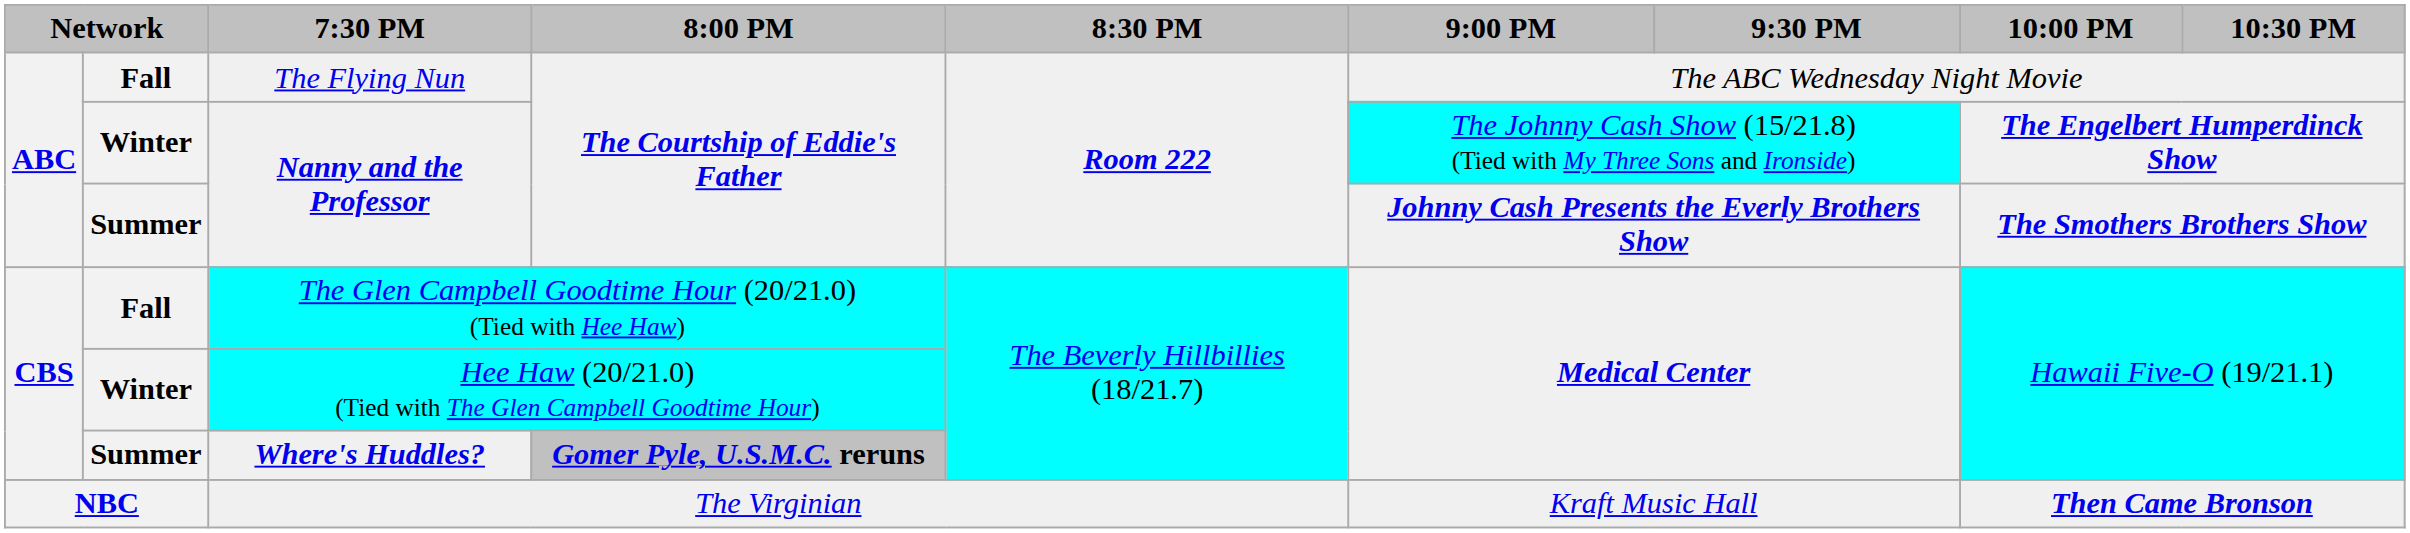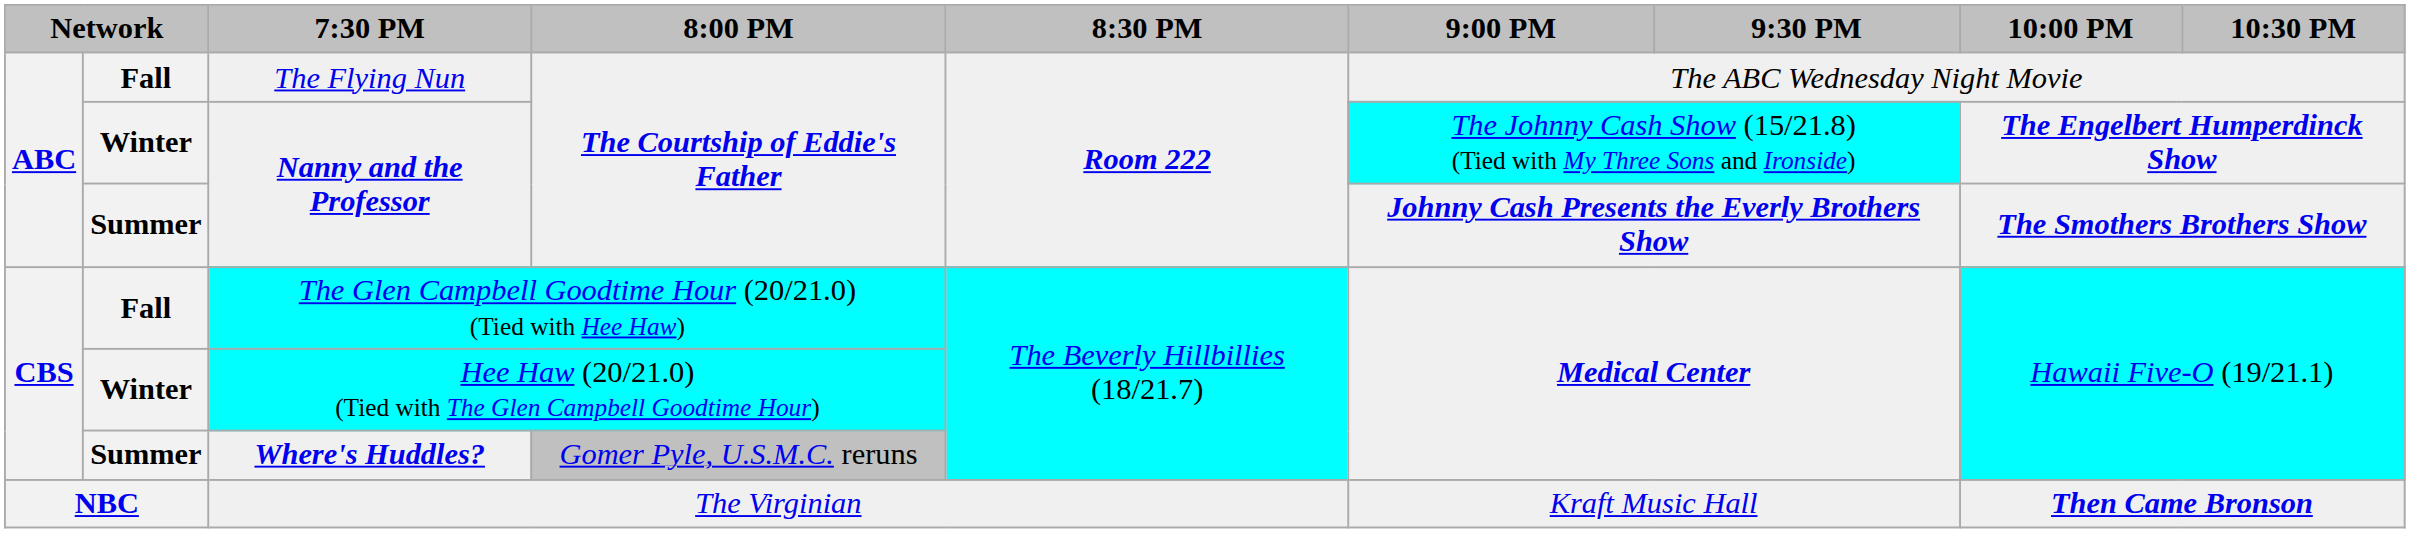(738, 454) bold -> (738, 454) normal
